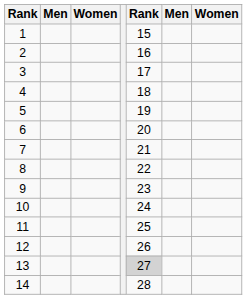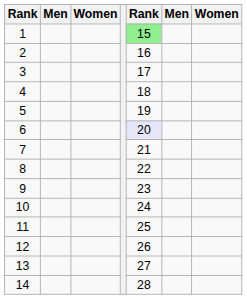(144, 33) no background -> (144, 33) lightgreen background
(144, 130) no background -> (144, 130) lavender background
(144, 265) lightgrey background -> (144, 265) no background
